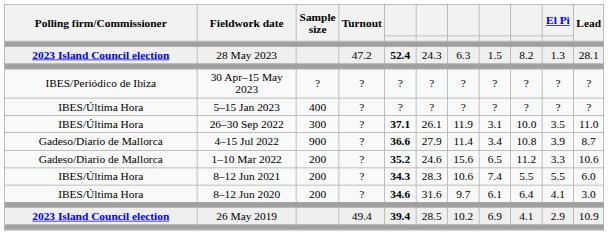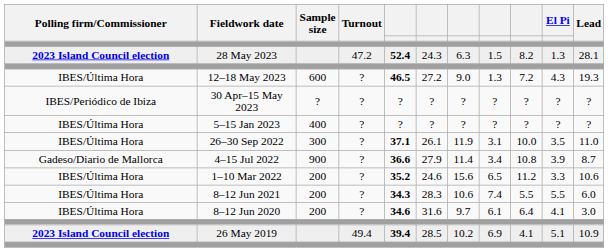+ row: (247, 78)
(101, 159) Gadeso/Diario de Mallorca -> (101, 176) IBES/Última Hora
(558, 216) 2.9 -> (558, 233) 5.1
